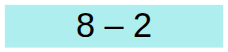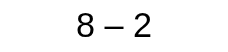(114, 25) paleturquoise background -> (114, 25) no background
